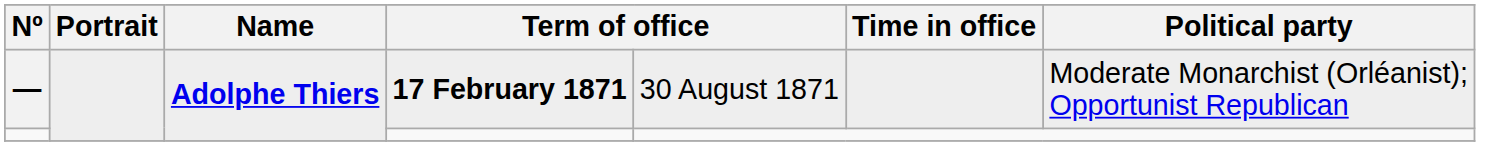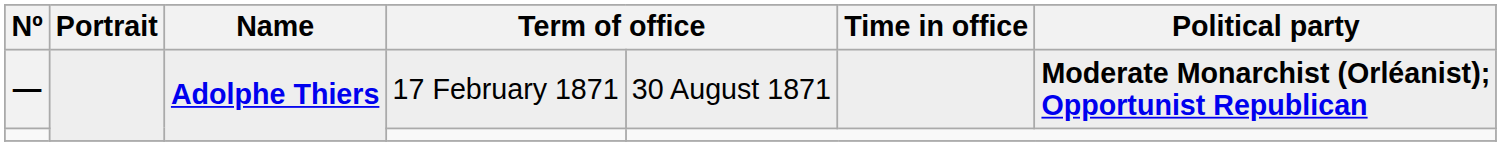(510, 88) bold -> (506, 88) normal
(1259, 88) normal -> (1266, 88) bold
